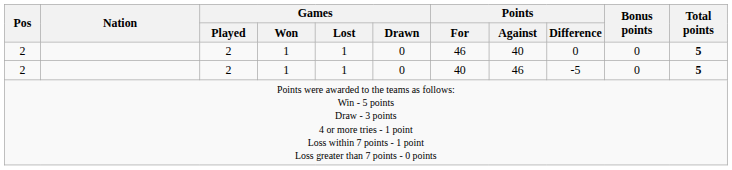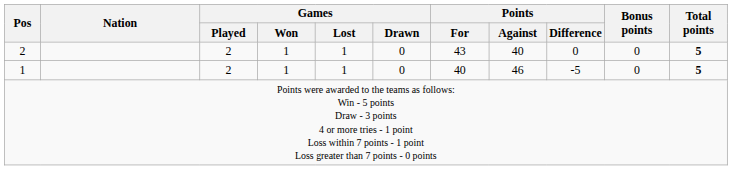(460, 51) 46 -> (460, 51) 43
(22, 70) 2 -> (22, 70) 1
